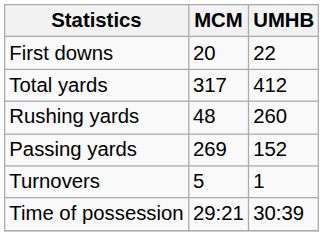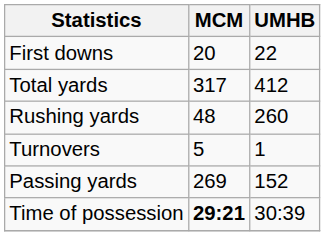rows swapped: (73, 149) <-> (55, 181)
(218, 213) normal -> (219, 213) bold
